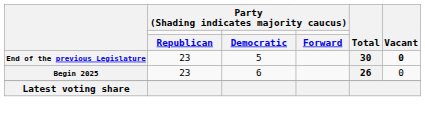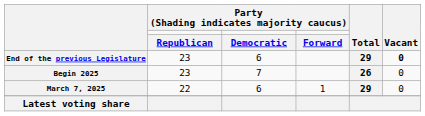(259, 58) 5 -> (259, 58) 6
(366, 58) 30 -> (366, 58) 29
(259, 73) 6 -> (259, 73) 7
+ row: (76, 88)
